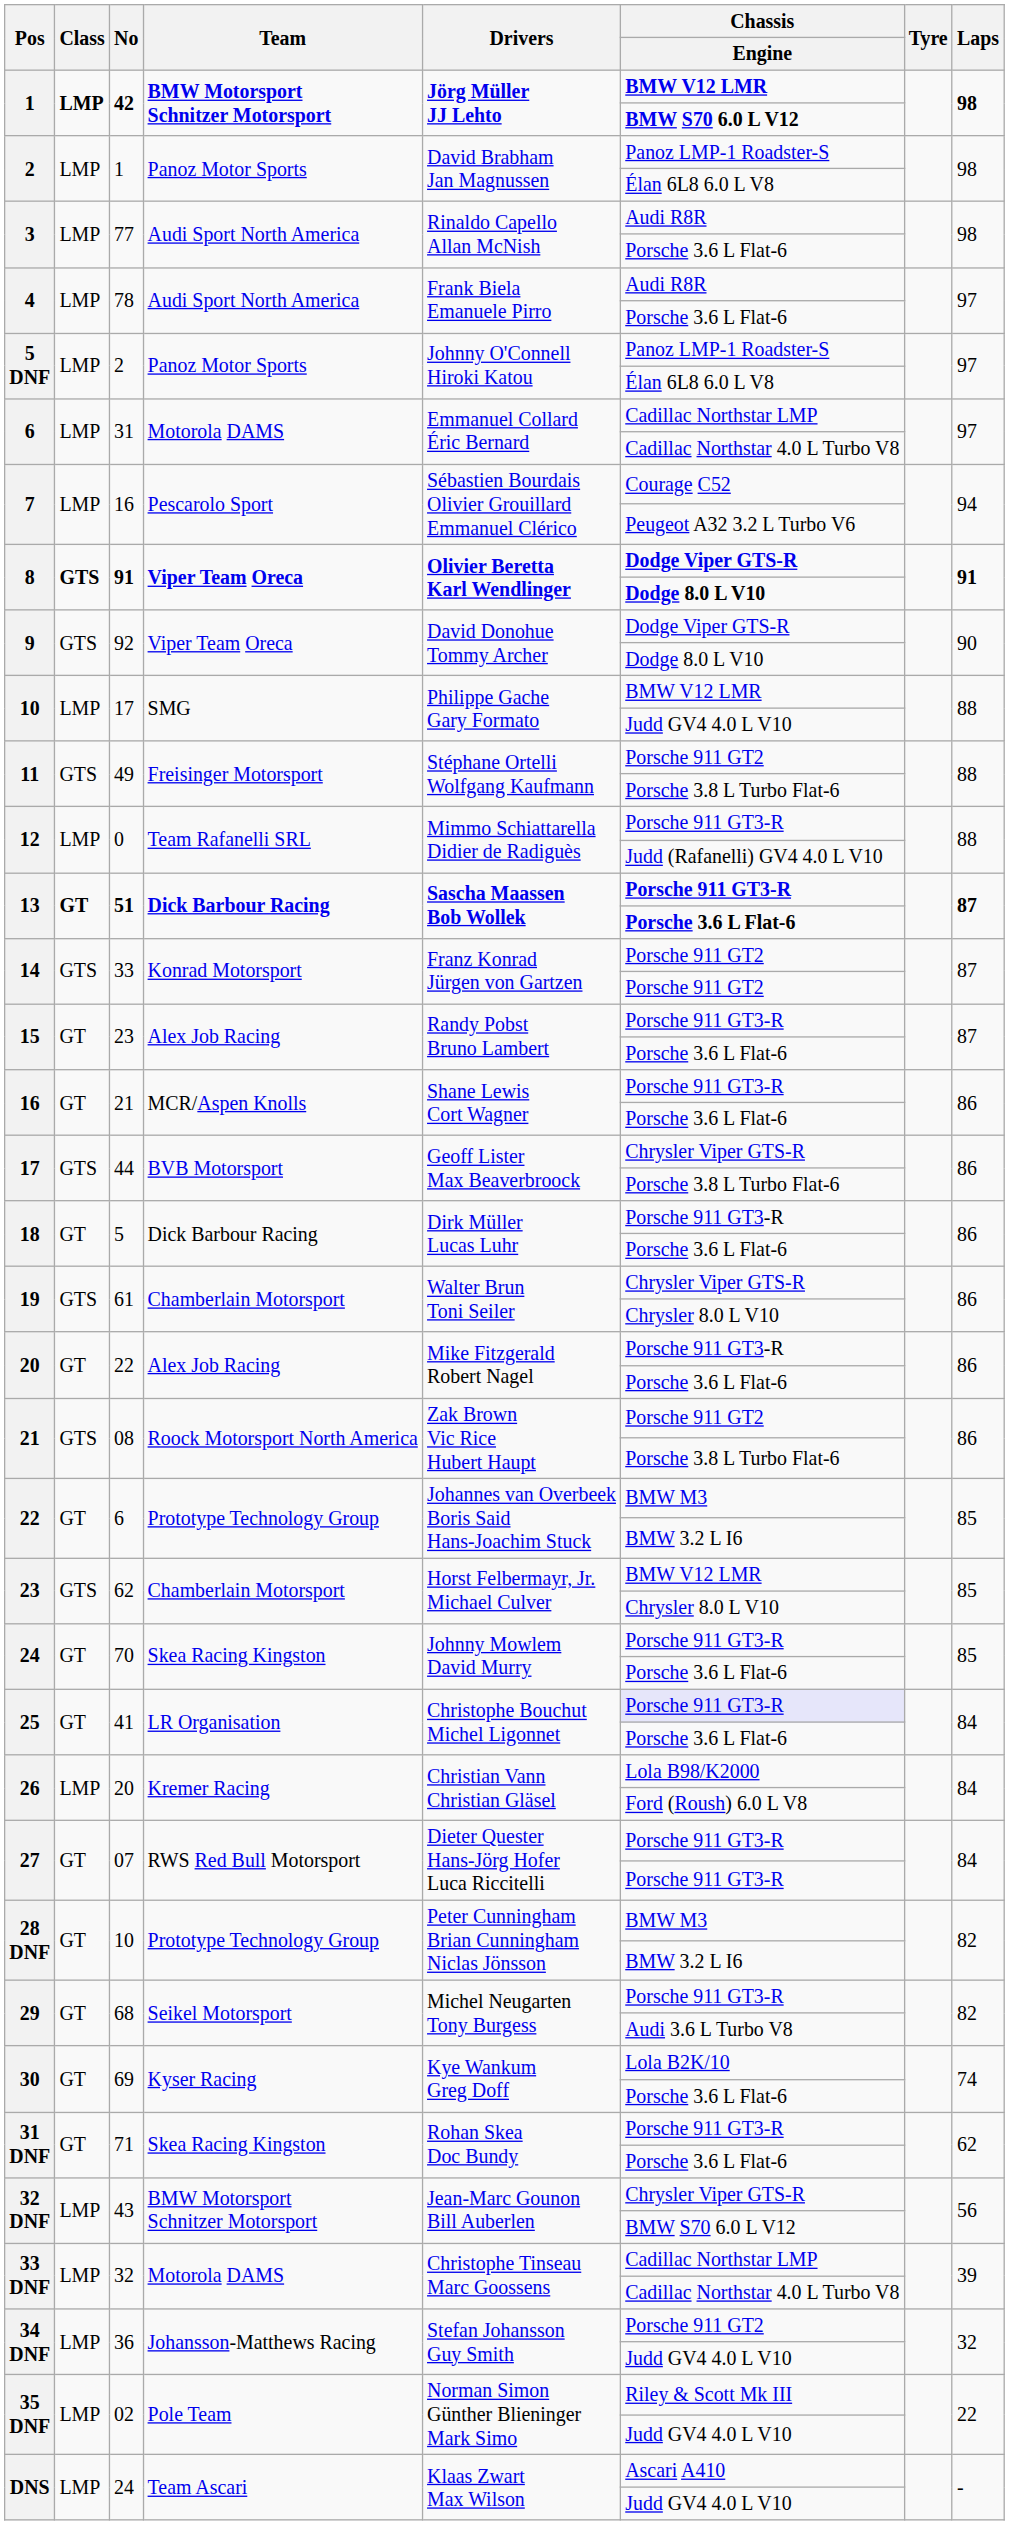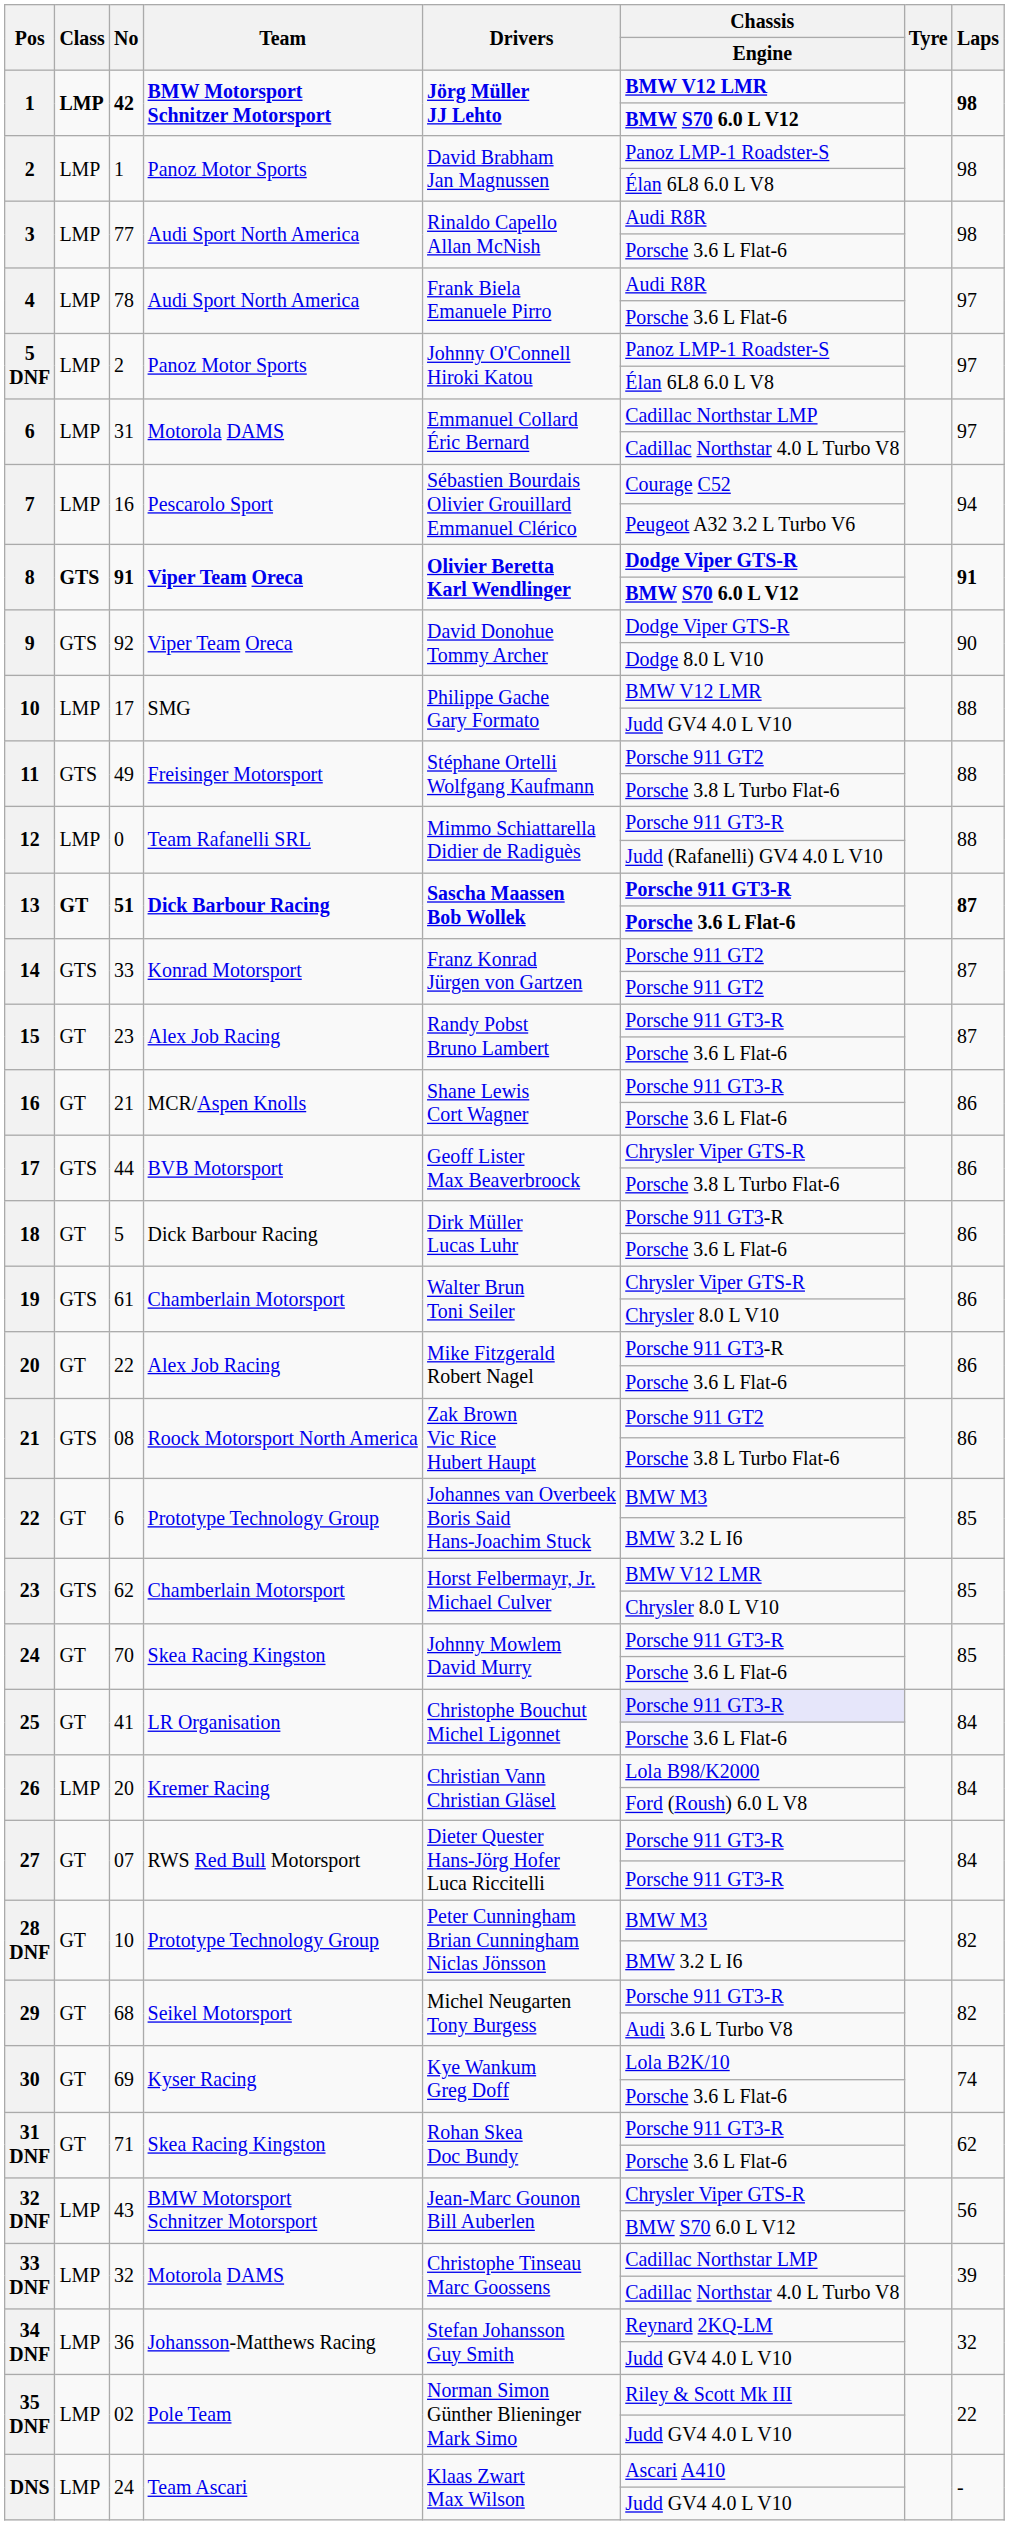(695, 593) Dodge 8.0 L V10 -> (712, 593) BMW S70 6.0 L V12
(695, 2325) Porsche 911 GT2 -> (699, 2325) Reynard 2KQ-LM
